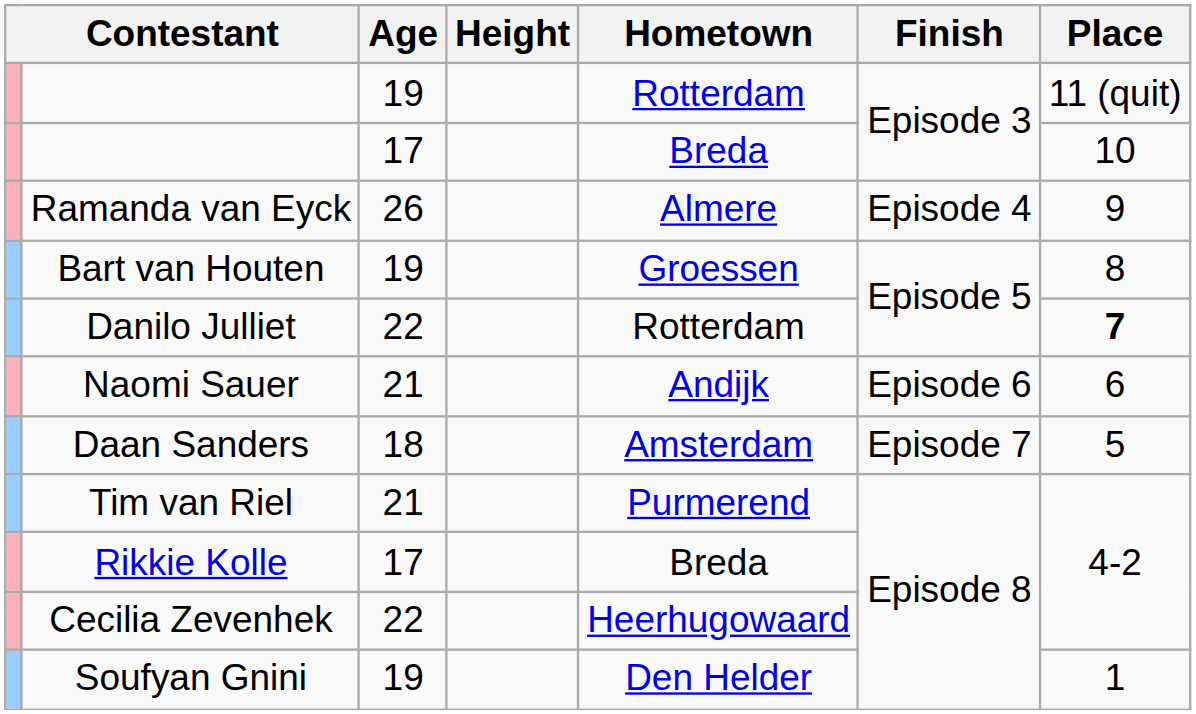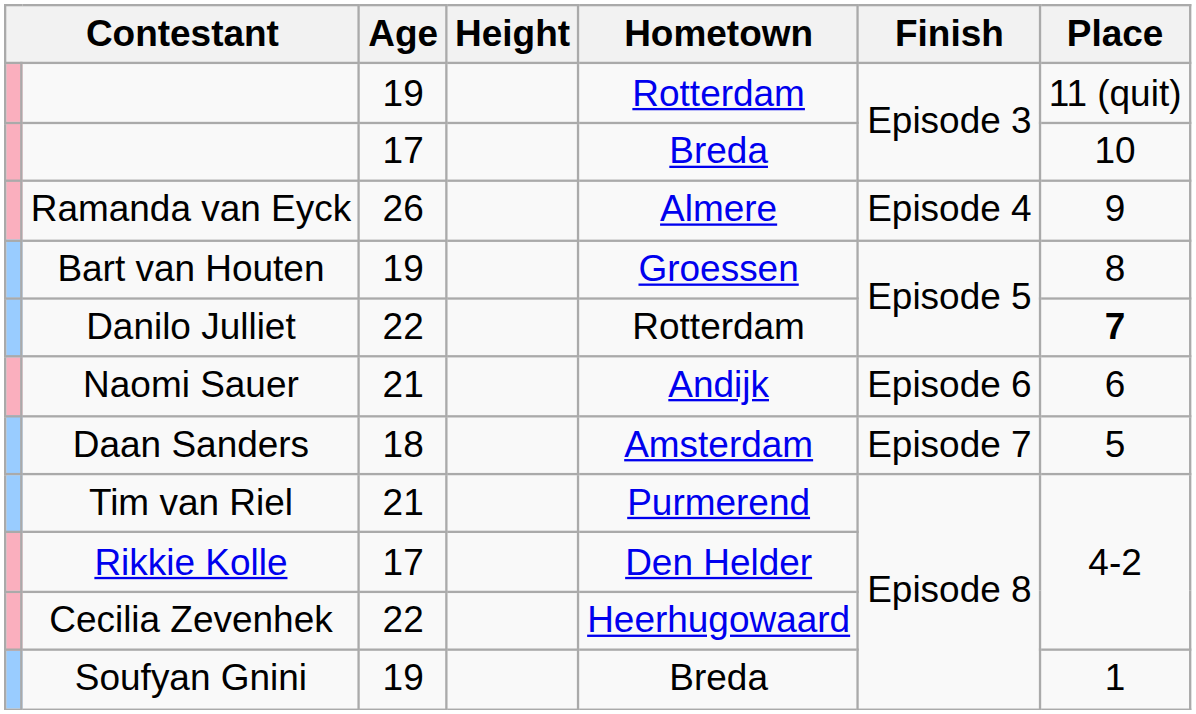(719, 561) Breda -> (719, 561) Den Helder
(719, 678) Den Helder -> (719, 678) Breda
